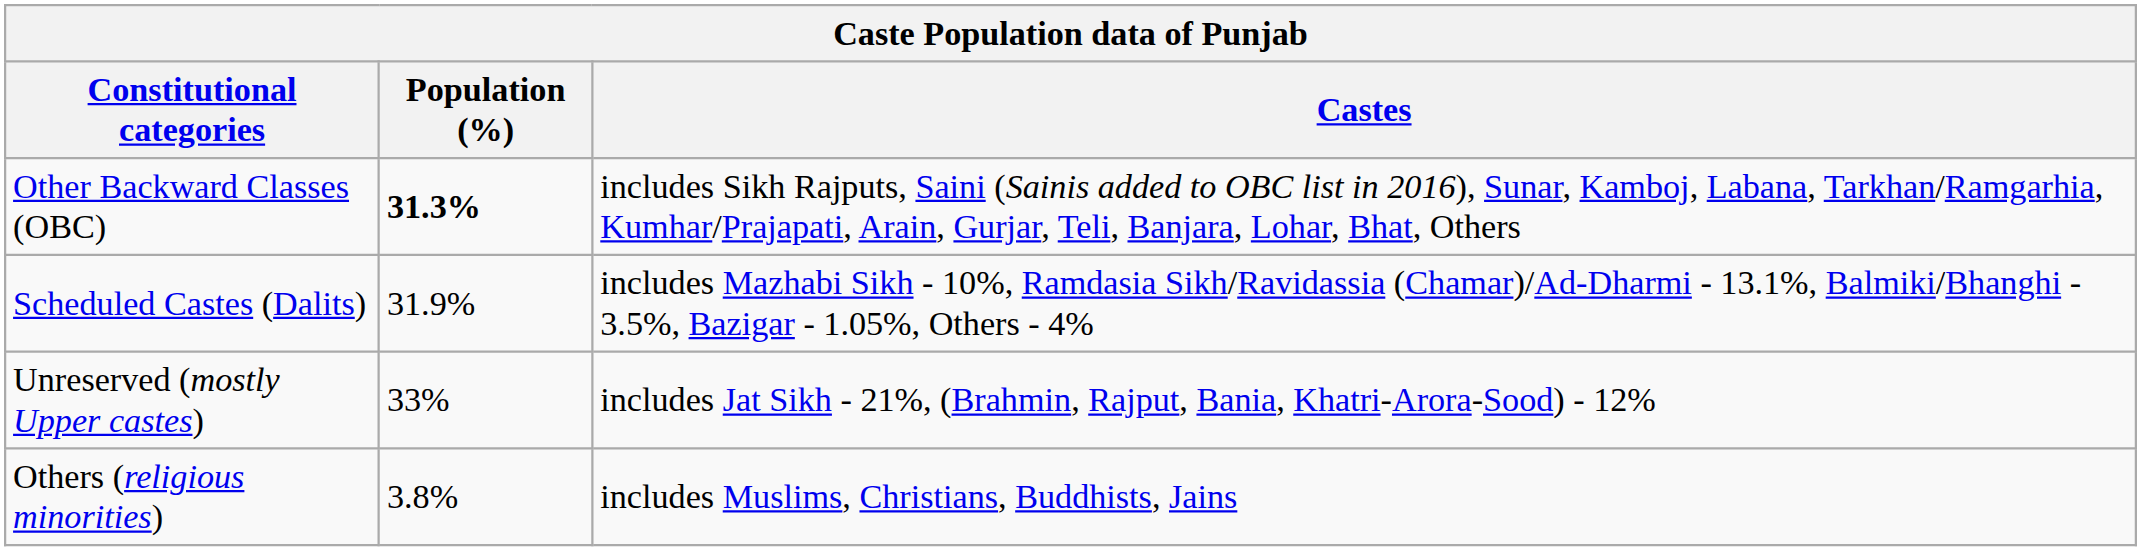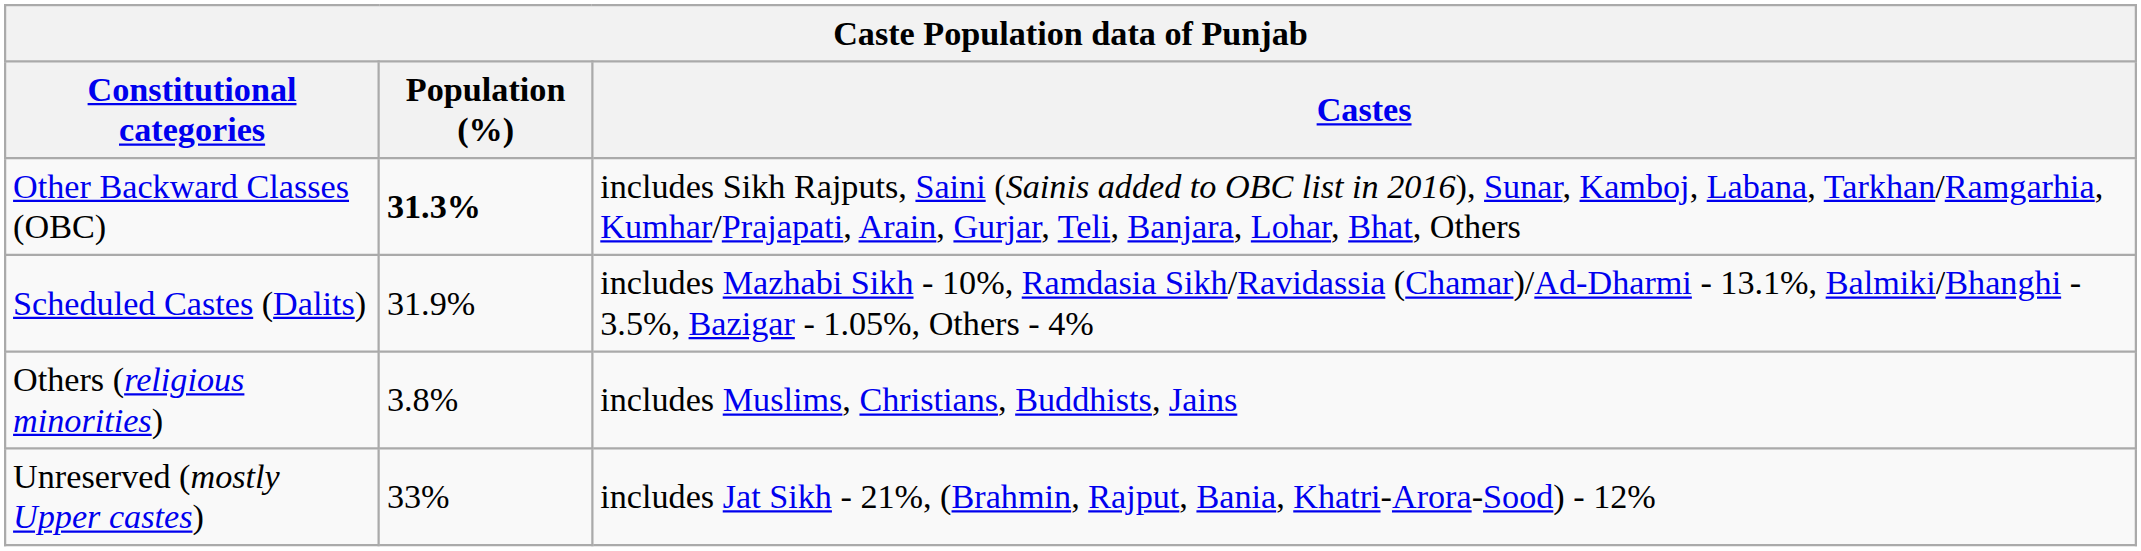rows swapped: (146, 400) <-> (129, 497)
